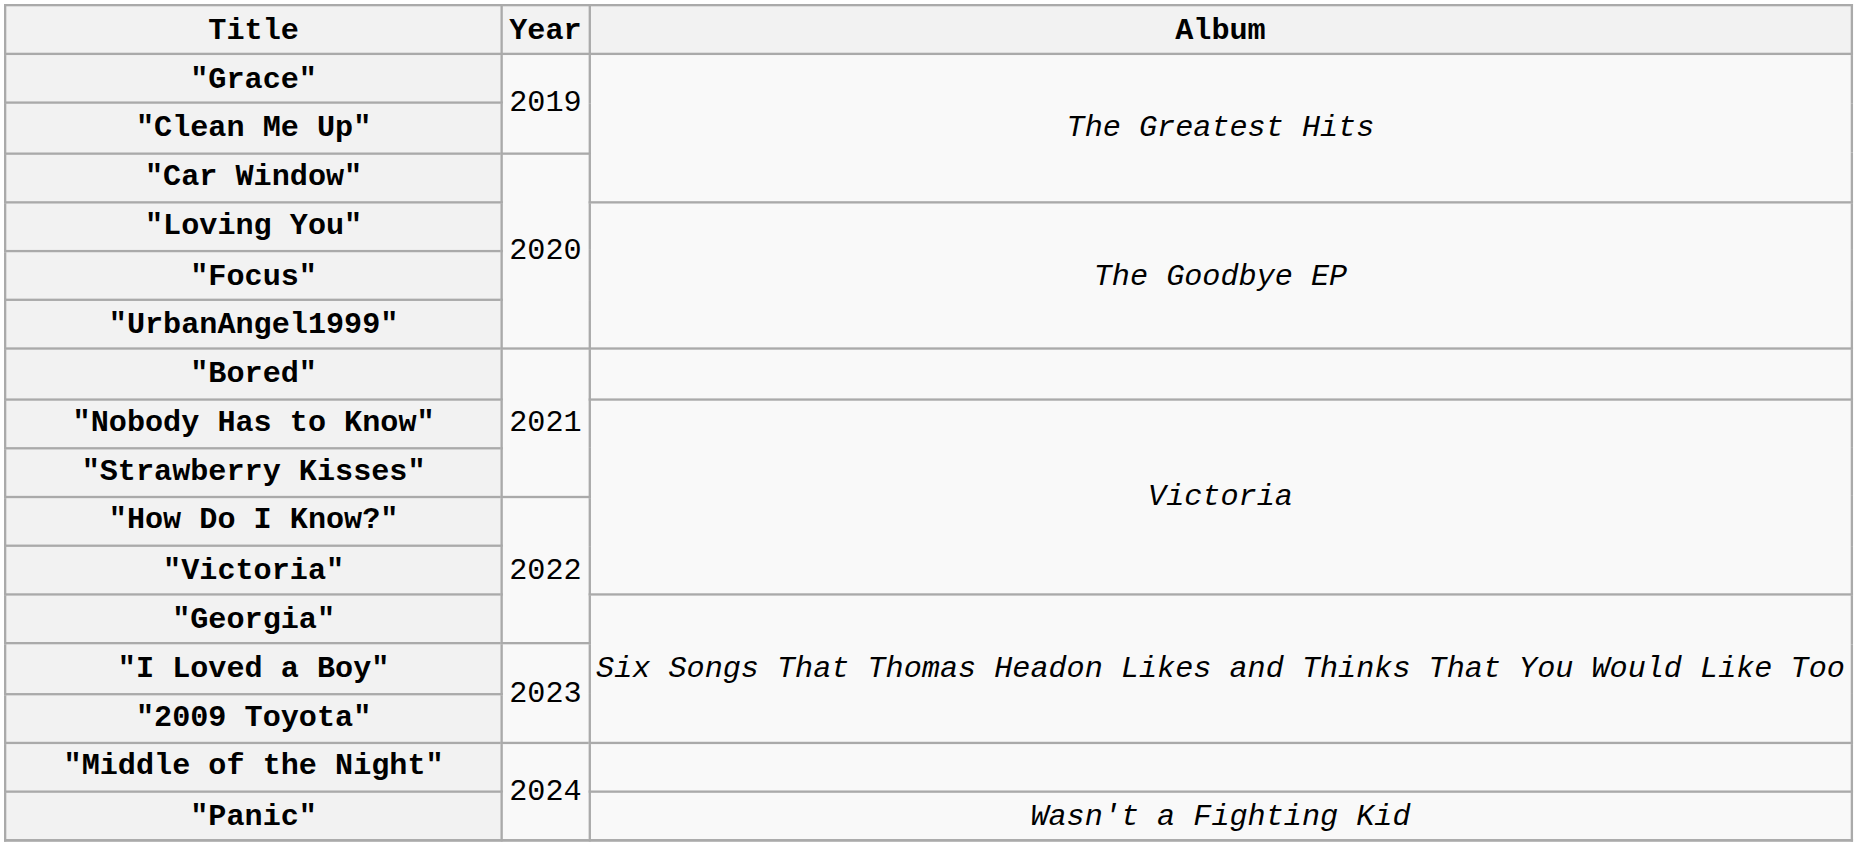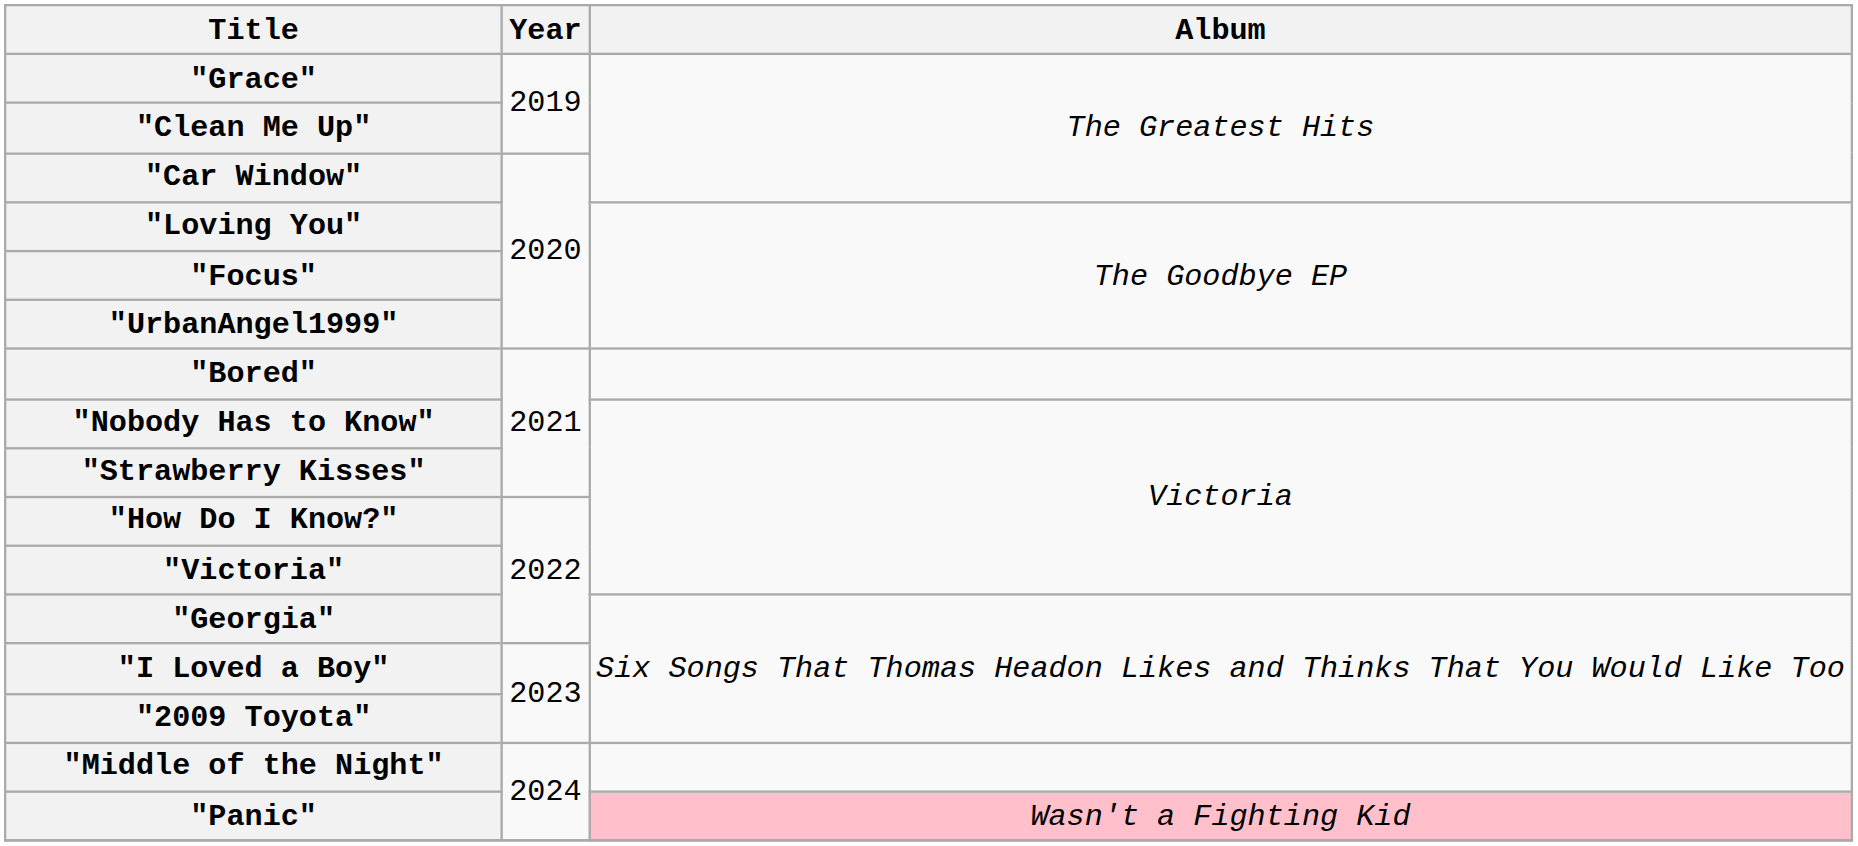(1220, 816) no background -> (1220, 816) pink background
